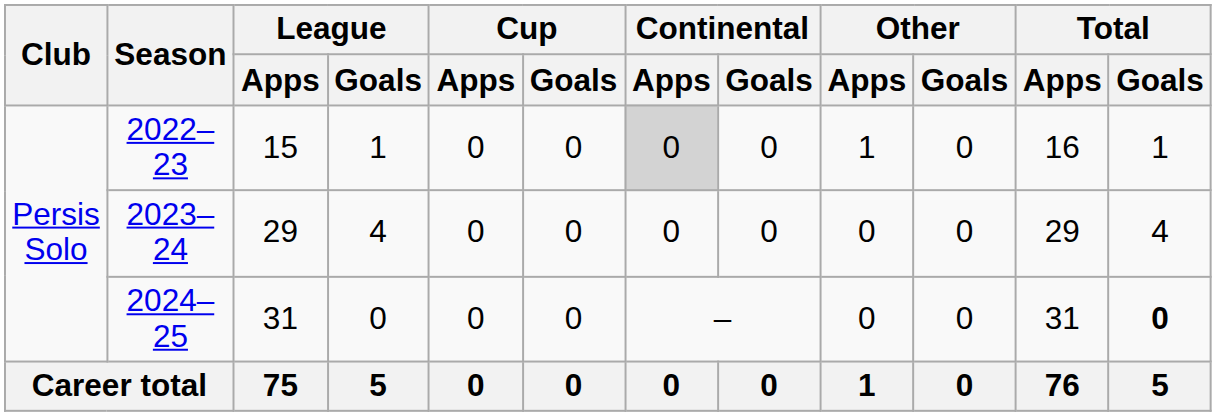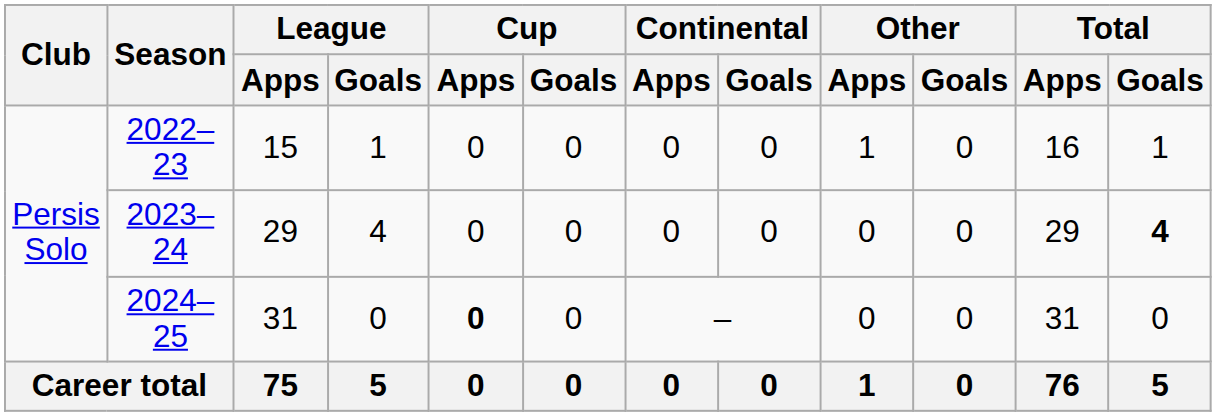(671, 147) lightgrey background -> (671, 147) no background
(1160, 232) normal -> (1160, 232) bold
(476, 318) normal -> (476, 318) bold
(1160, 318) bold -> (1160, 318) normal
